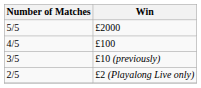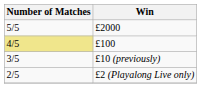(13, 43) no background -> (13, 43) khaki background
